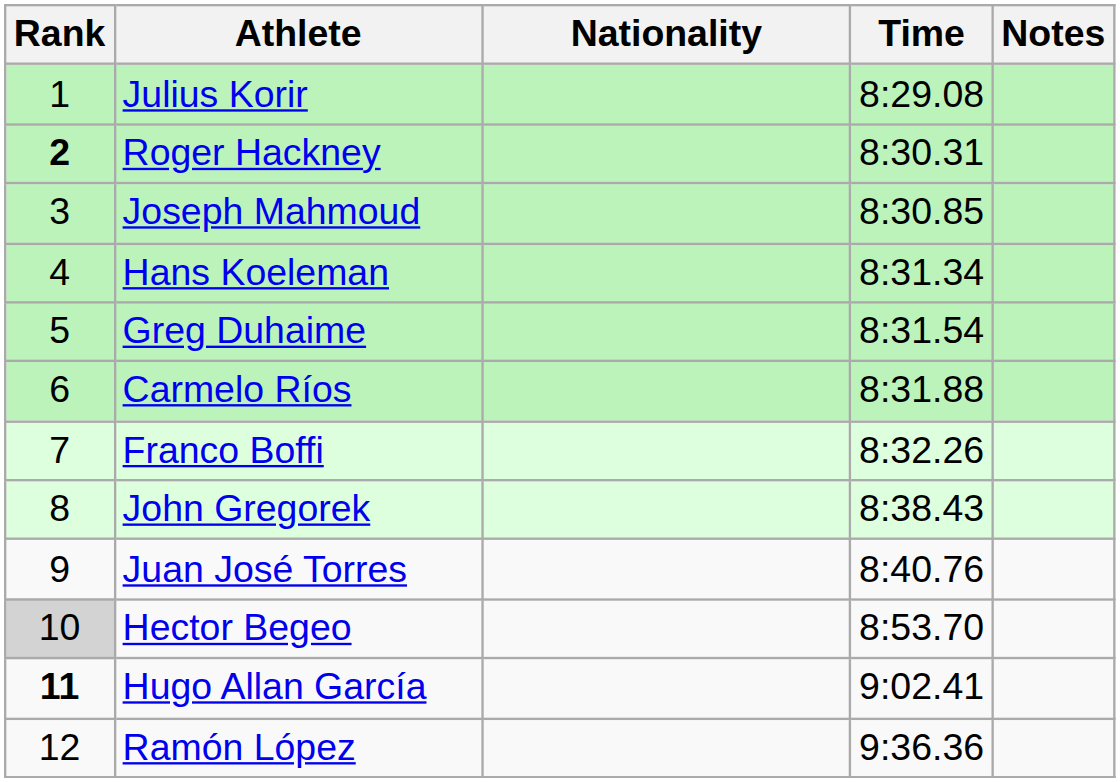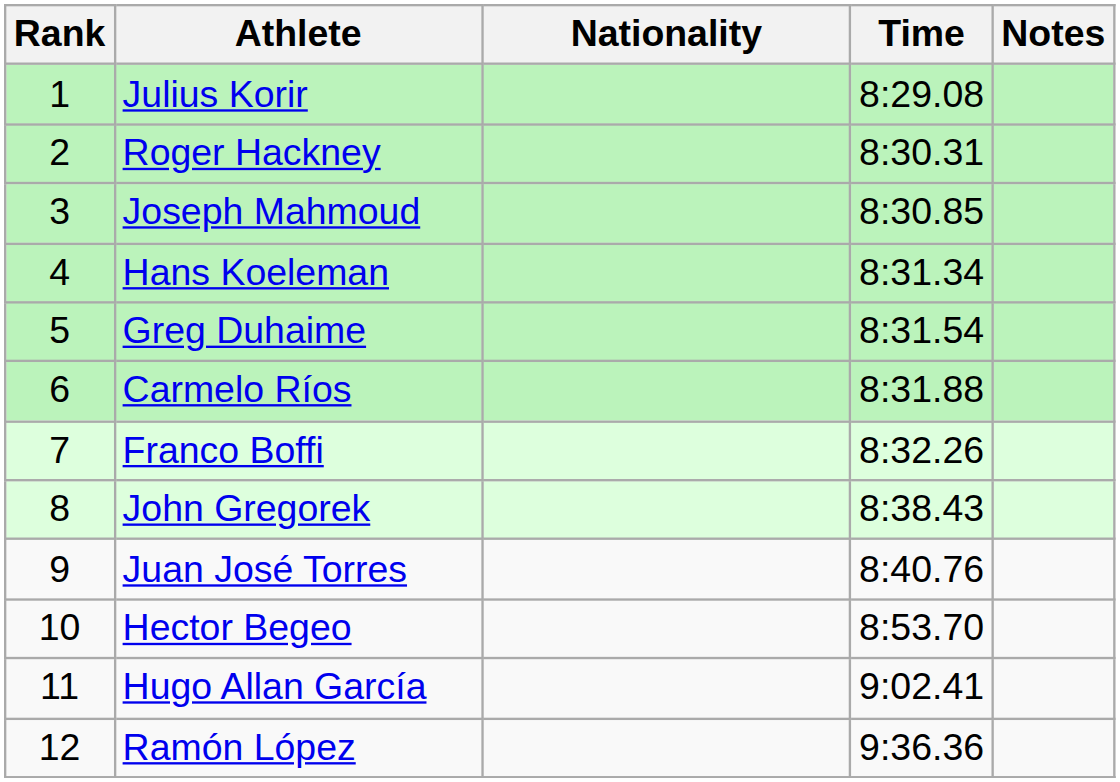(60, 152) bold -> (60, 152) normal
(60, 627) lightgrey background -> (60, 627) no background
(60, 687) bold -> (60, 687) normal
